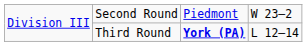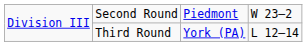(214, 32) bold -> (214, 32) normal
